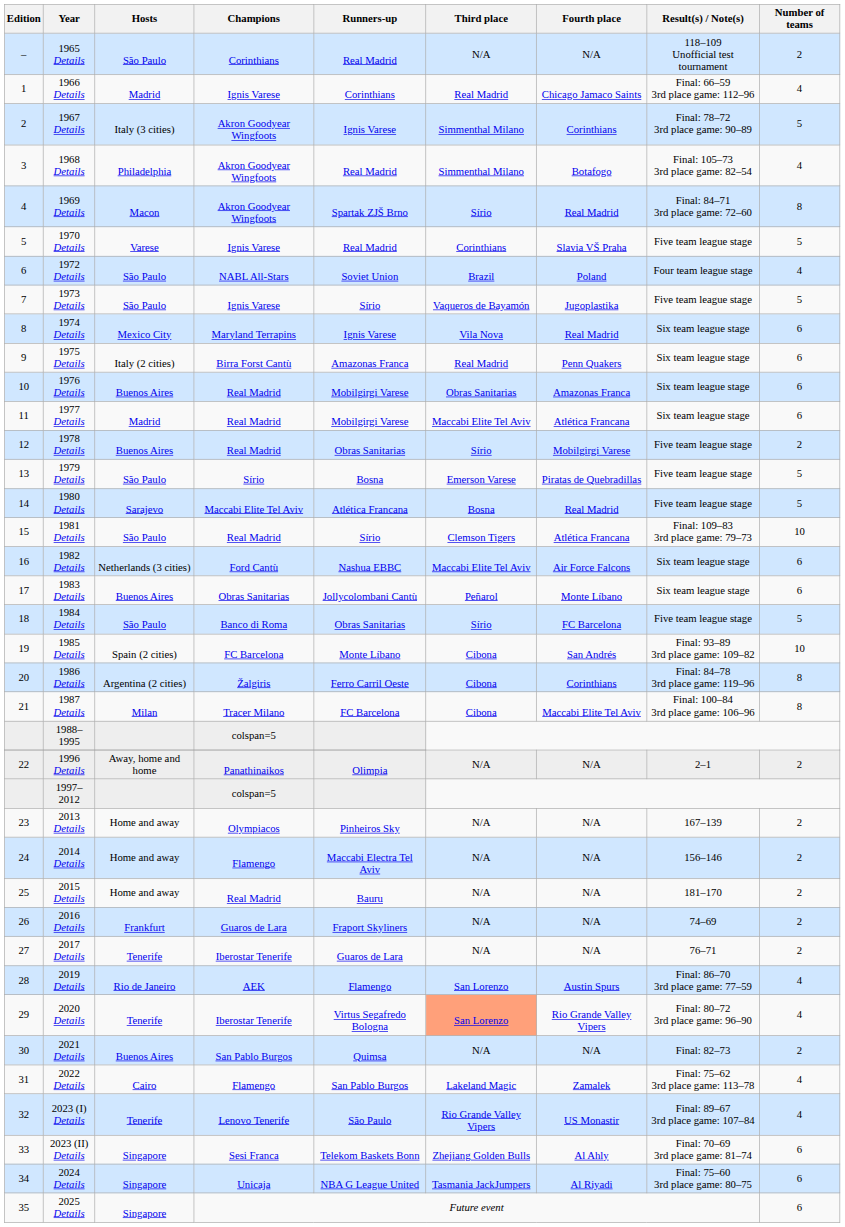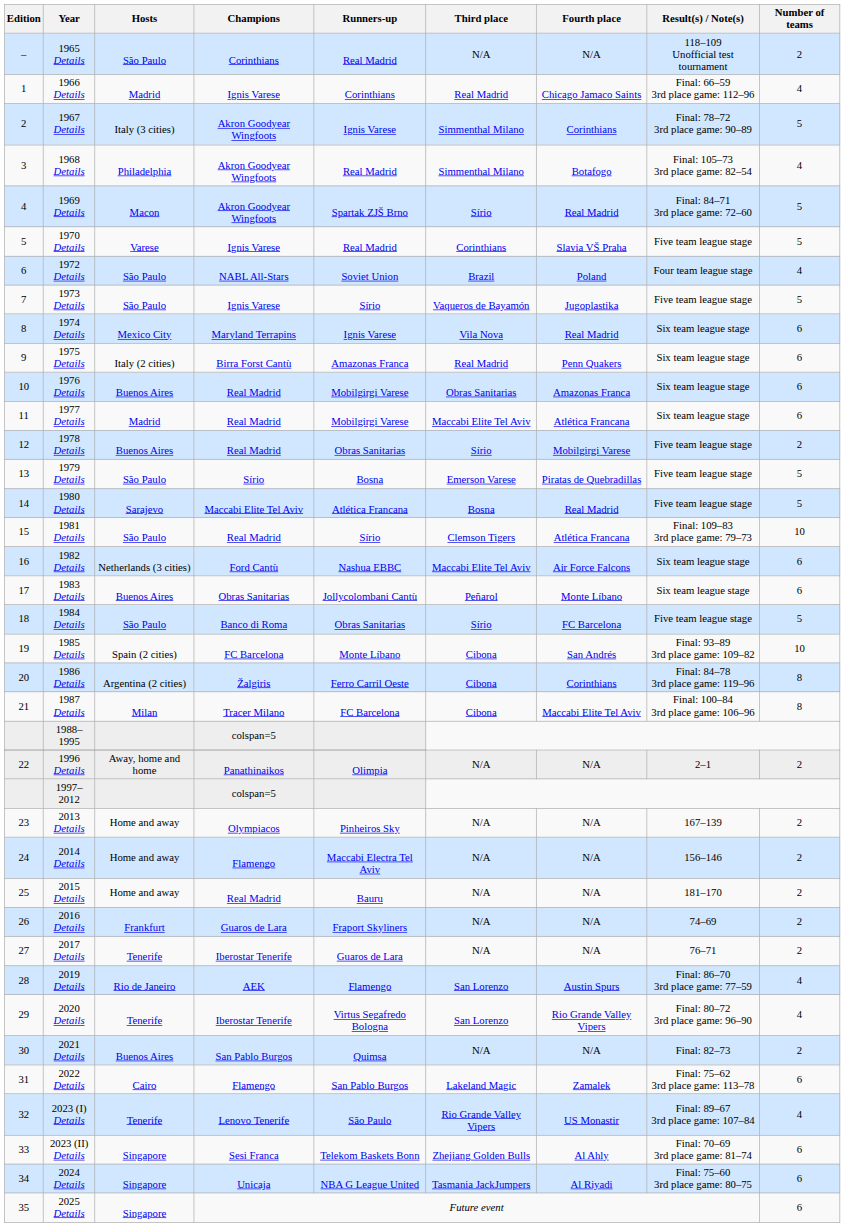(800, 206) 8 -> (800, 206) 5
(481, 1021) lightsalmon background -> (481, 1021) no background
(800, 1079) 4 -> (800, 1079) 6
